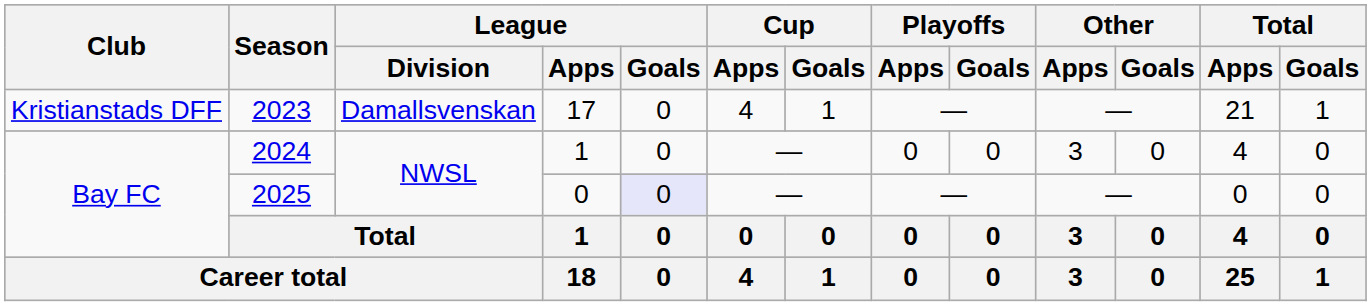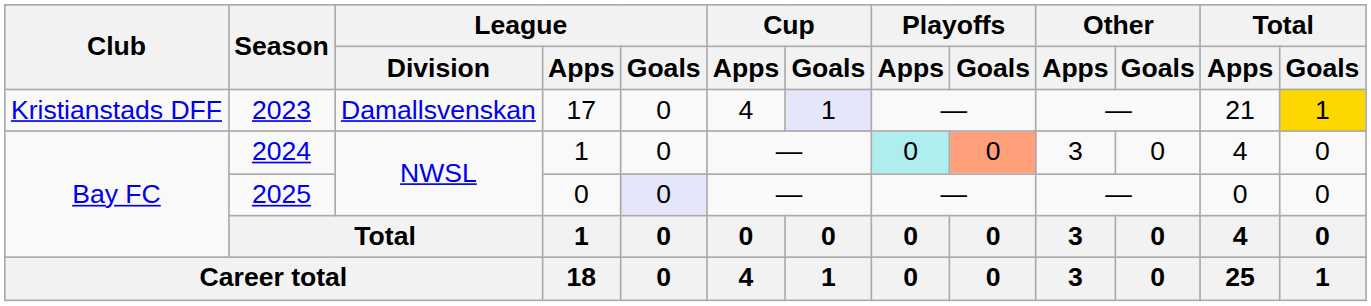(828, 109) no background -> (828, 109) lavender background
(1322, 109) no background -> (1322, 109) gold background
(911, 151) no background -> (911, 151) paleturquoise background
(993, 151) no background -> (993, 151) lightsalmon background
